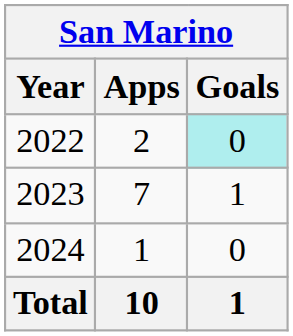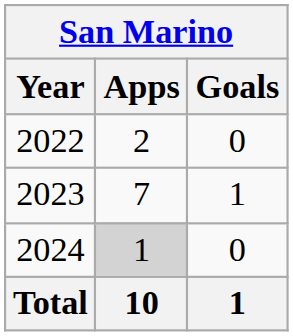(237, 140) paleturquoise background -> (237, 140) no background
(142, 248) no background -> (142, 248) lightgrey background
